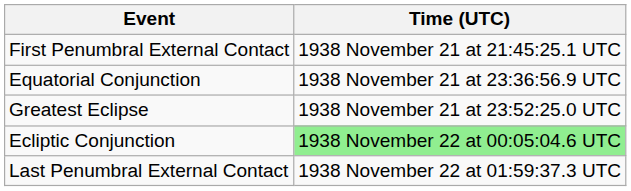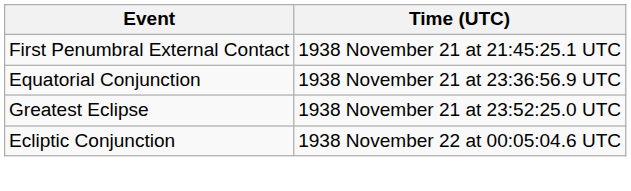(460, 140) lightgreen background -> (460, 140) no background
- row: (149, 170)
